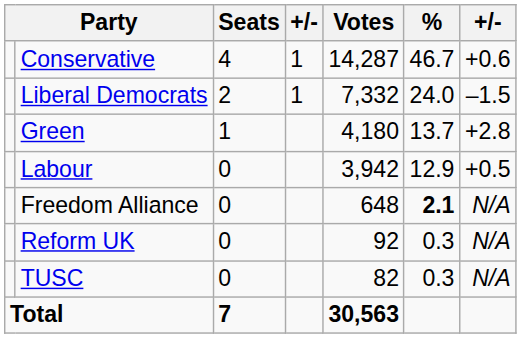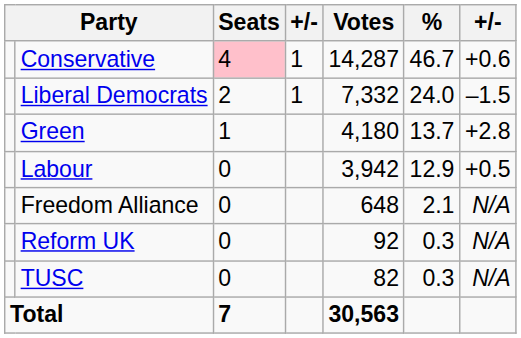(225, 59) no background -> (225, 59) pink background
(438, 205) bold -> (438, 205) normal
